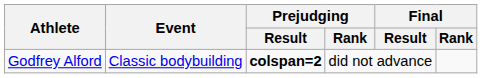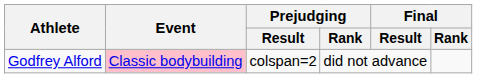(176, 62) no background -> (176, 62) pink background
(285, 62) bold -> (283, 62) normal
